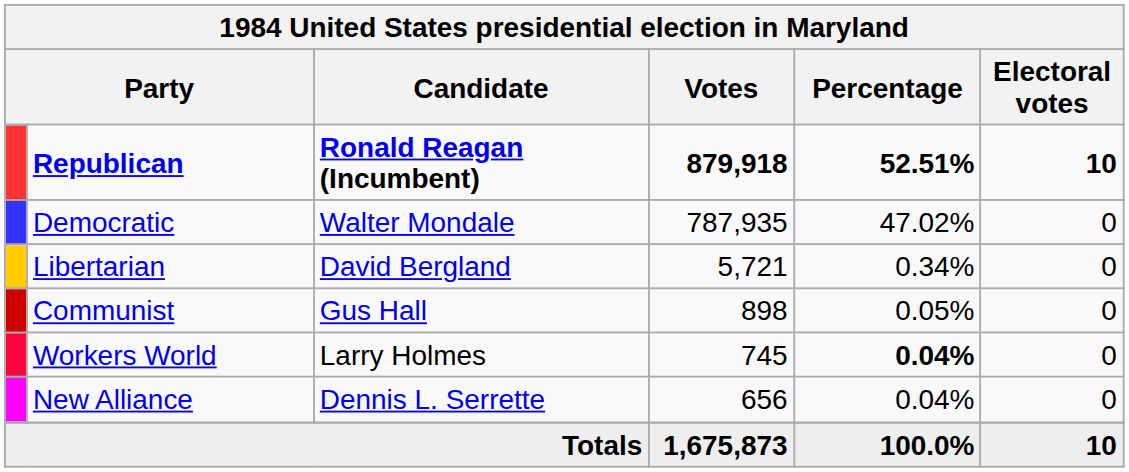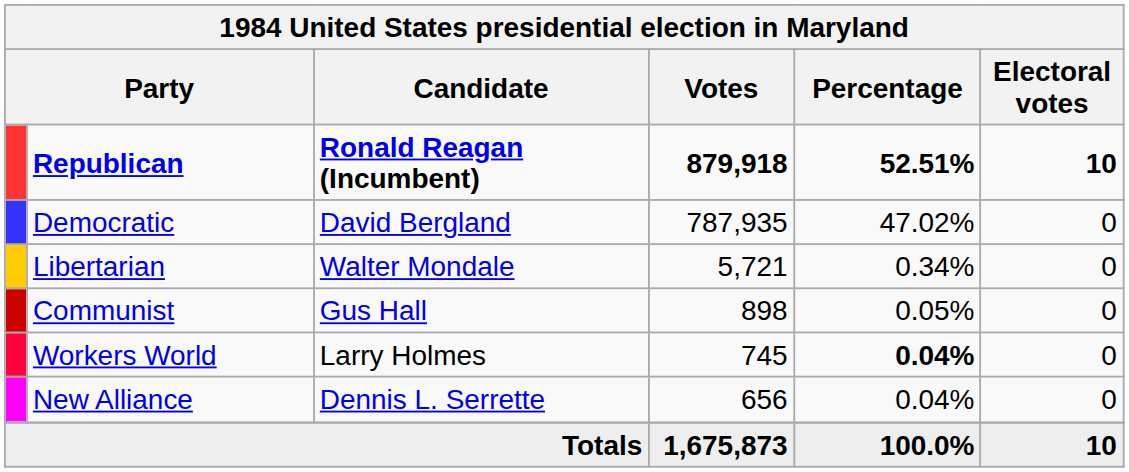(417, 223) Walter Mondale -> (415, 223) David Bergland
(415, 267) David Bergland -> (417, 267) Walter Mondale
